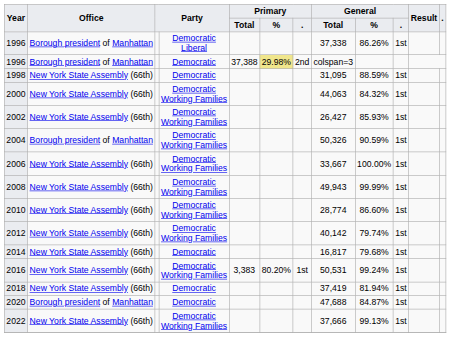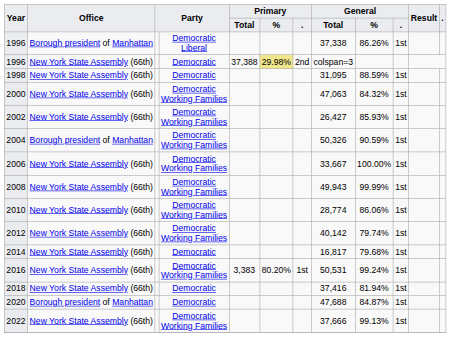(91, 62) Borough president of Manhattan -> (91, 62) New York State Assembly (66th)
(333, 94) 44,063 -> (333, 94) 47,063
(374, 210) 86.60% -> (374, 210) 86.06%
(333, 289) 37,419 -> (333, 289) 37,416
